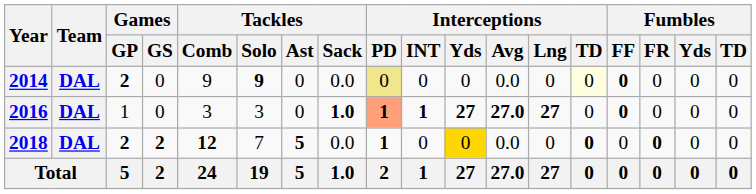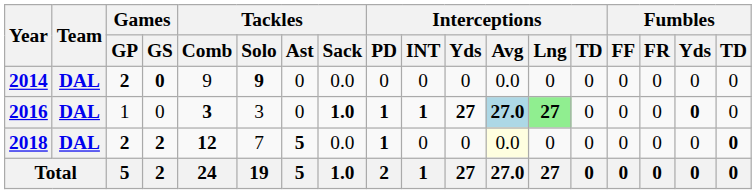(160, 81) normal -> (160, 81) bold
(384, 81) khaki background -> (384, 81) no background
(589, 81) lightyellow background -> (589, 81) no background
(623, 81) bold -> (623, 81) normal
(207, 111) normal -> (207, 111) bold
(384, 111) lightsalmon background -> (384, 111) no background
(508, 111) no background -> (508, 111) lightblue background
(550, 111) no background -> (550, 111) lightgreen background
(623, 111) bold -> (623, 111) normal
(695, 111) normal -> (695, 111) bold
(466, 142) gold background -> (466, 142) no background
(508, 142) no background -> (508, 142) lightyellow background
(589, 142) bold -> (589, 142) normal
(657, 142) bold -> (657, 142) normal
(733, 142) normal -> (733, 142) bold
